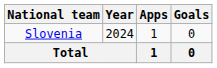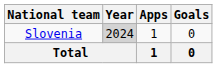(120, 33) no background -> (120, 33) lightgrey background
